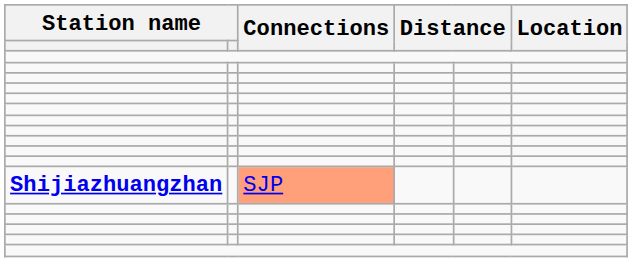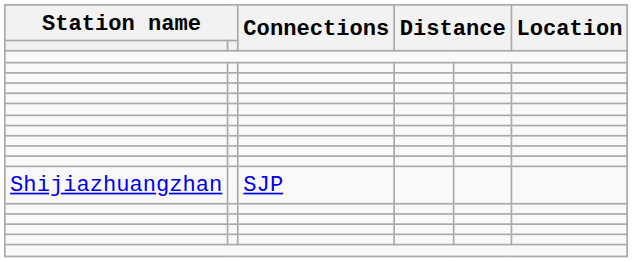(116, 185) bold -> (116, 185) normal
(263, 185) lightsalmon background -> (263, 185) no background
